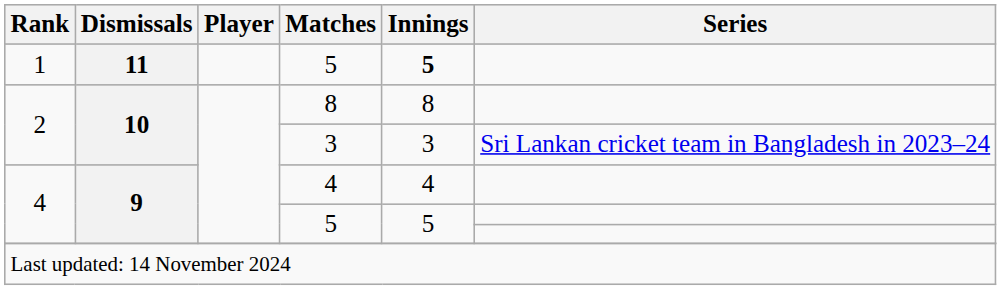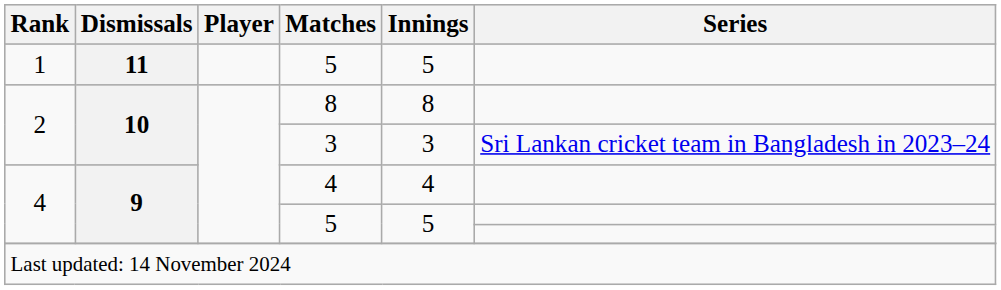(428, 64) bold -> (428, 64) normal
